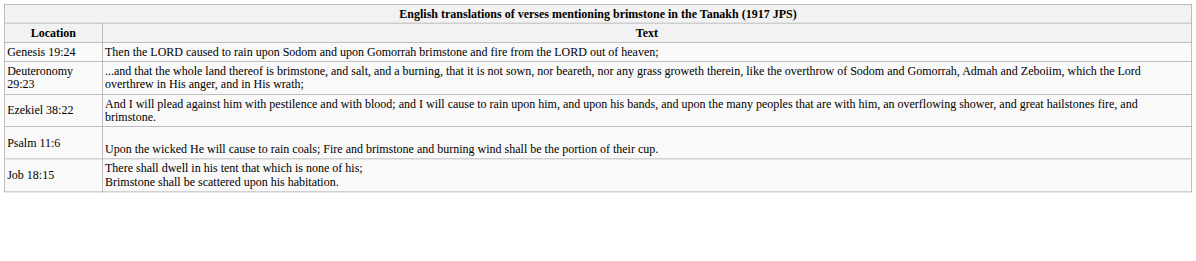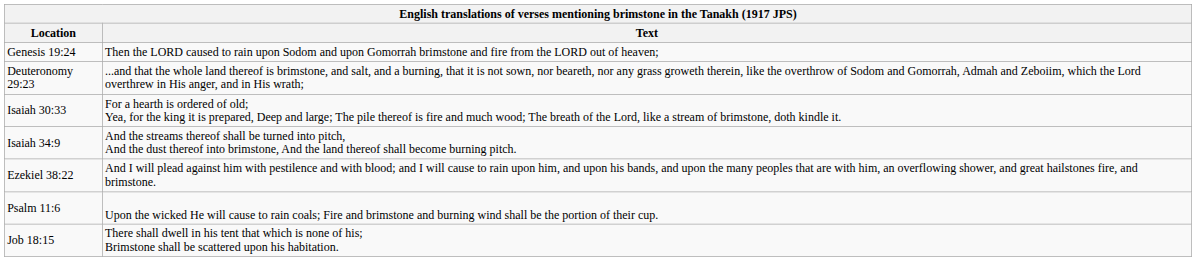+ row: (37, 110)
+ row: (34, 142)
